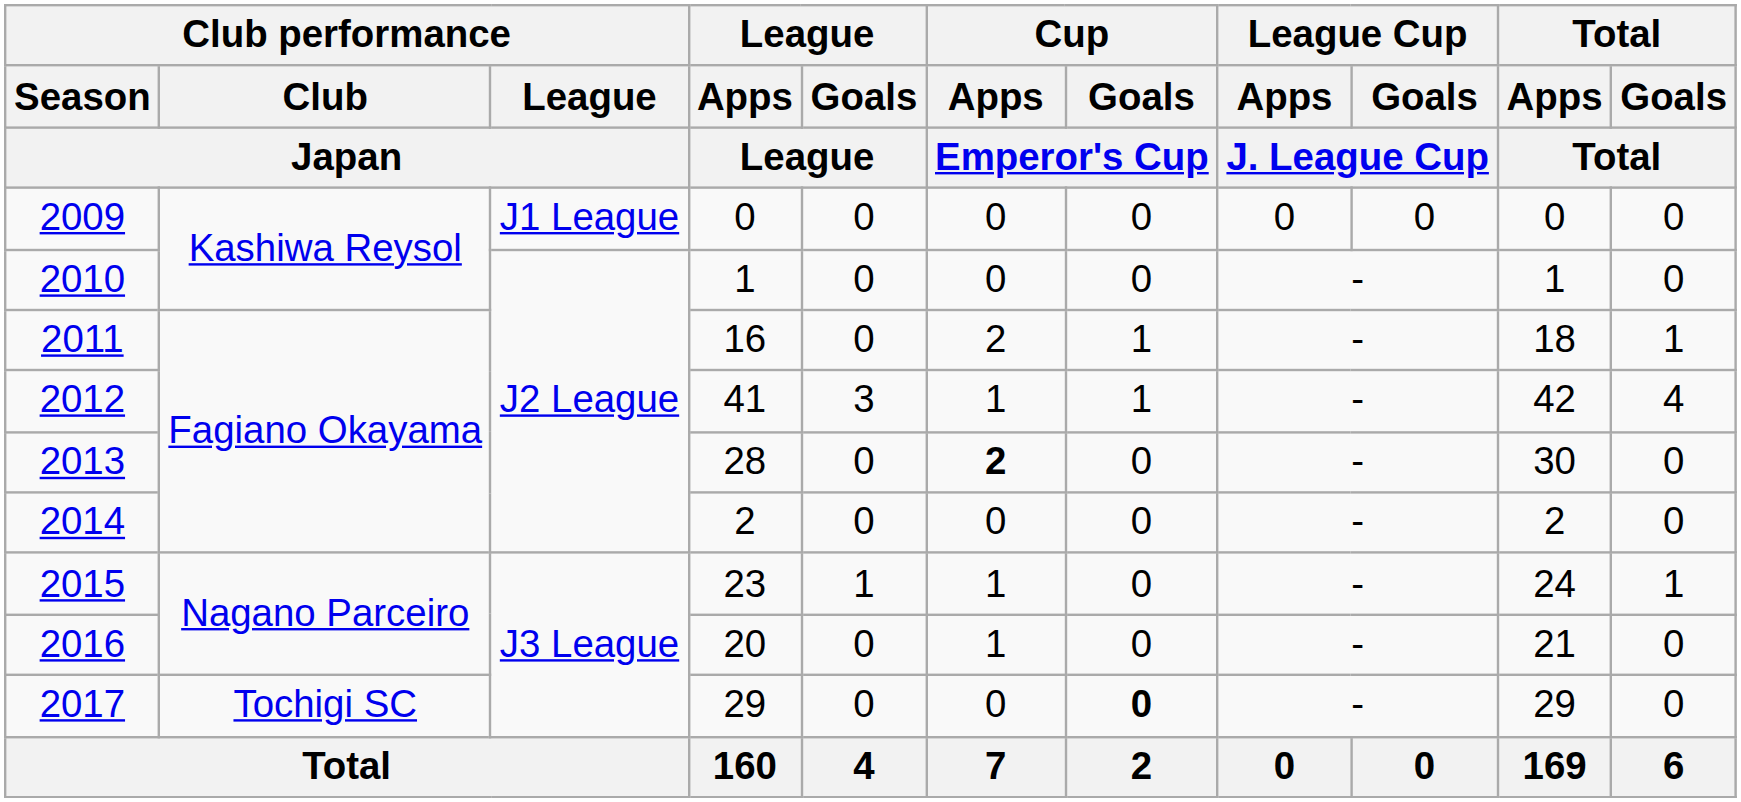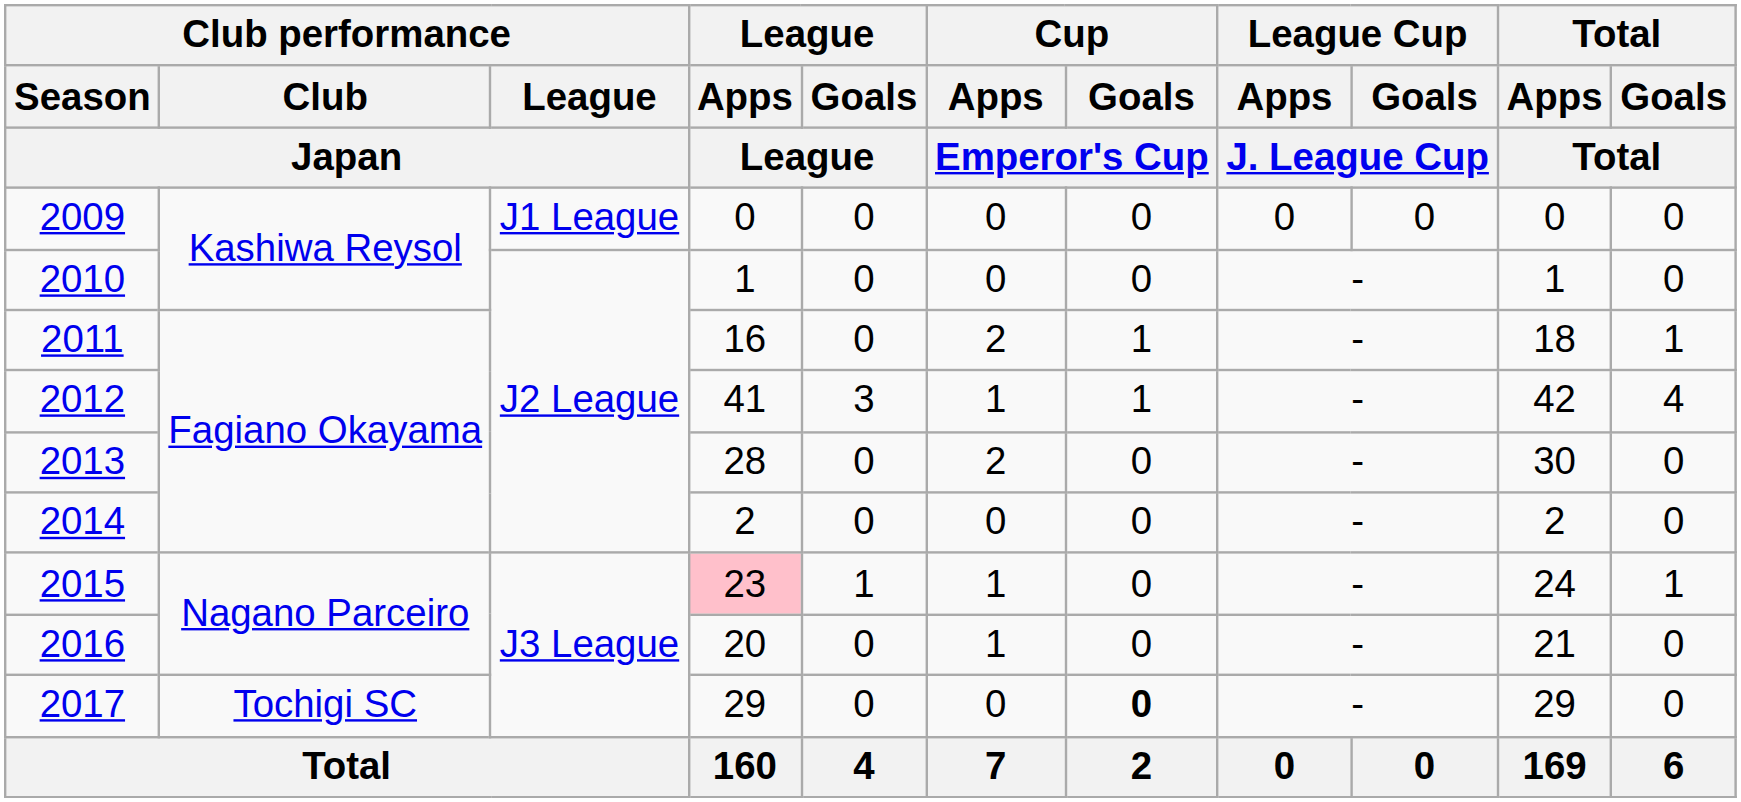(996, 461) bold -> (996, 461) normal
(745, 583) no background -> (745, 583) pink background
